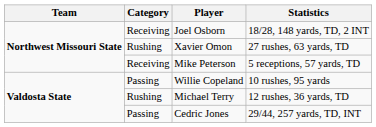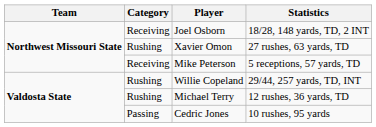(143, 80) Passing -> (144, 80) Rushing
(289, 80) 10 rushes, 95 yards -> (305, 80) 29/44, 257 yards, TD, INT
(305, 113) 29/44, 257 yards, TD, INT -> (289, 113) 10 rushes, 95 yards
